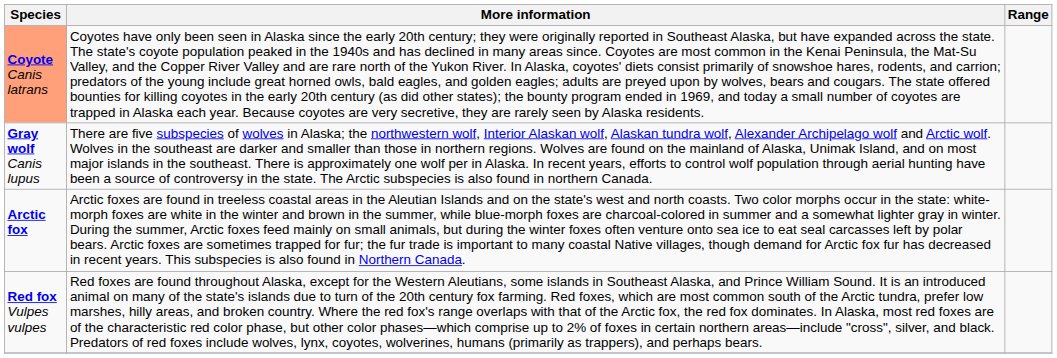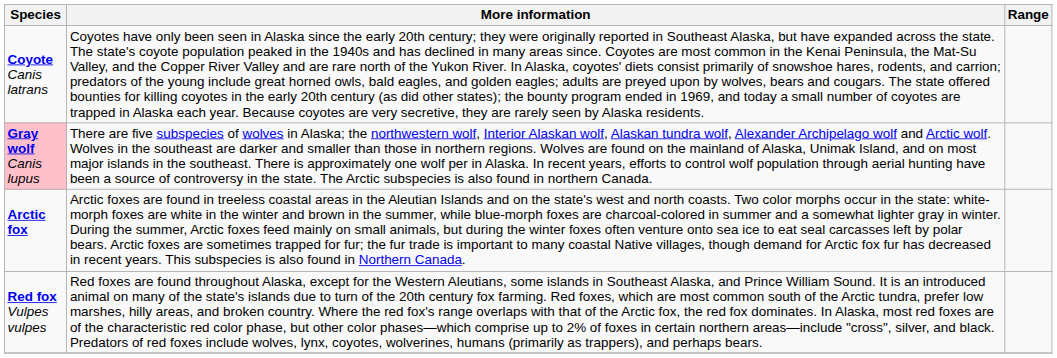(30, 74) lightsalmon background -> (30, 74) no background
(25, 156) no background -> (25, 156) pink background
